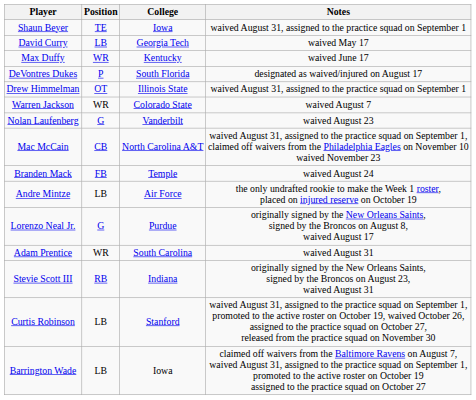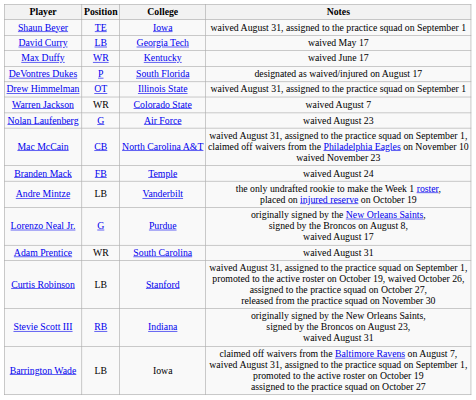(163, 120) Vanderbilt -> (163, 120) Air Force
(163, 194) Air Force -> (163, 194) Vanderbilt
rows swapped: (43, 322) <-> (43, 279)
